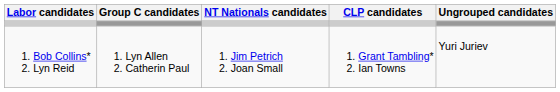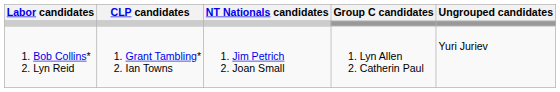columns swapped: (383, 12) <-> (149, 12)
